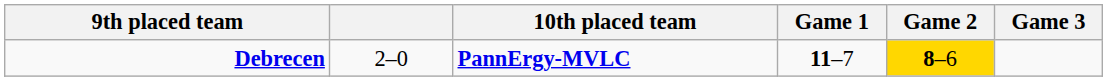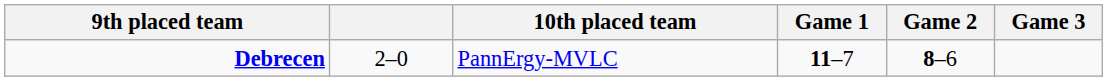(544, 57) bold -> (538, 57) normal
(940, 57) gold background -> (940, 57) no background
